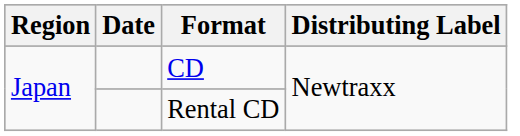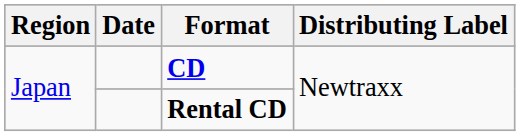(186, 67) normal -> (186, 67) bold
(223, 109) normal -> (227, 109) bold
